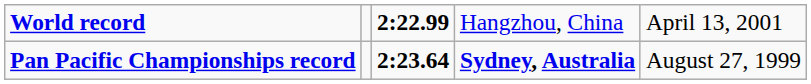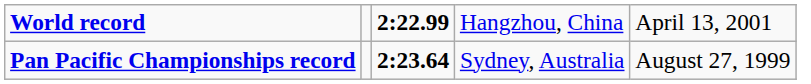(548, 60) bold -> (542, 60) normal
